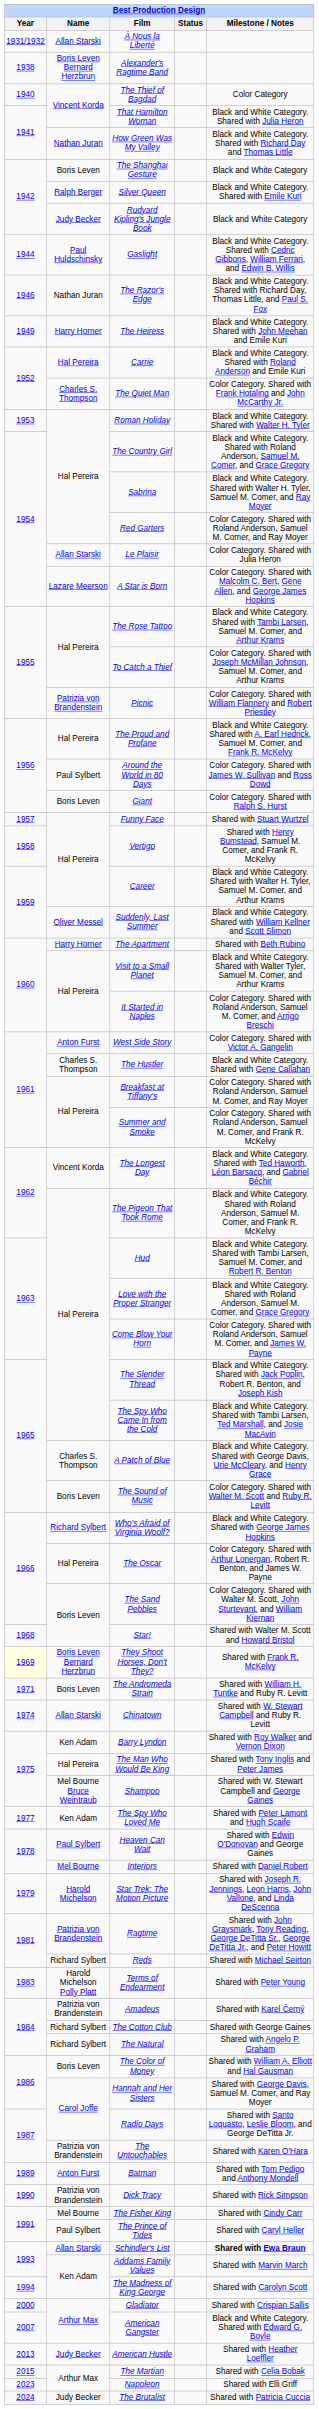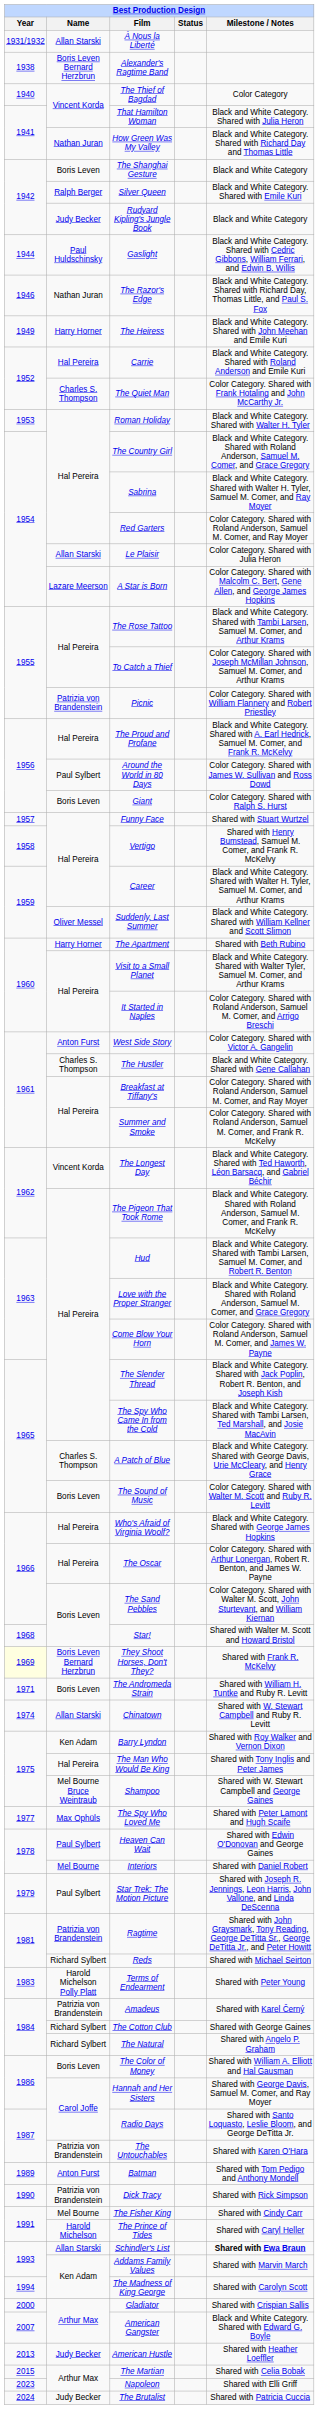(78, 1528) Richard Sylbert -> (78, 1528) Hal Pereira
(78, 1818) Ken Adam -> (78, 1818) Max Ophüls
(78, 1893) Harold Michelson -> (78, 1893) Paul Sylbert
(78, 2230) Paul Sylbert -> (78, 2230) Harold Michelson
